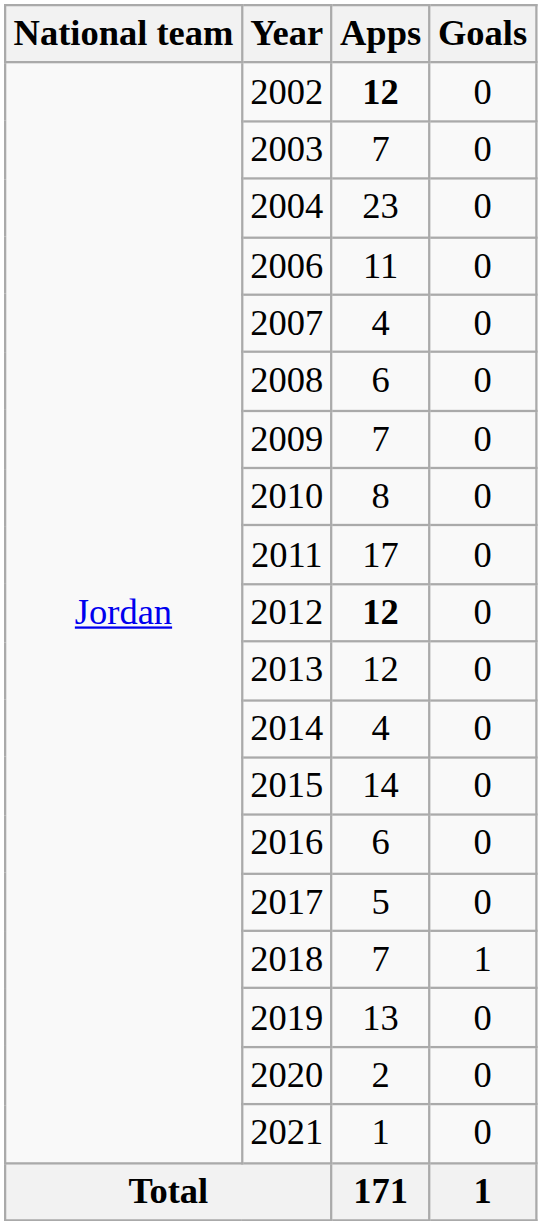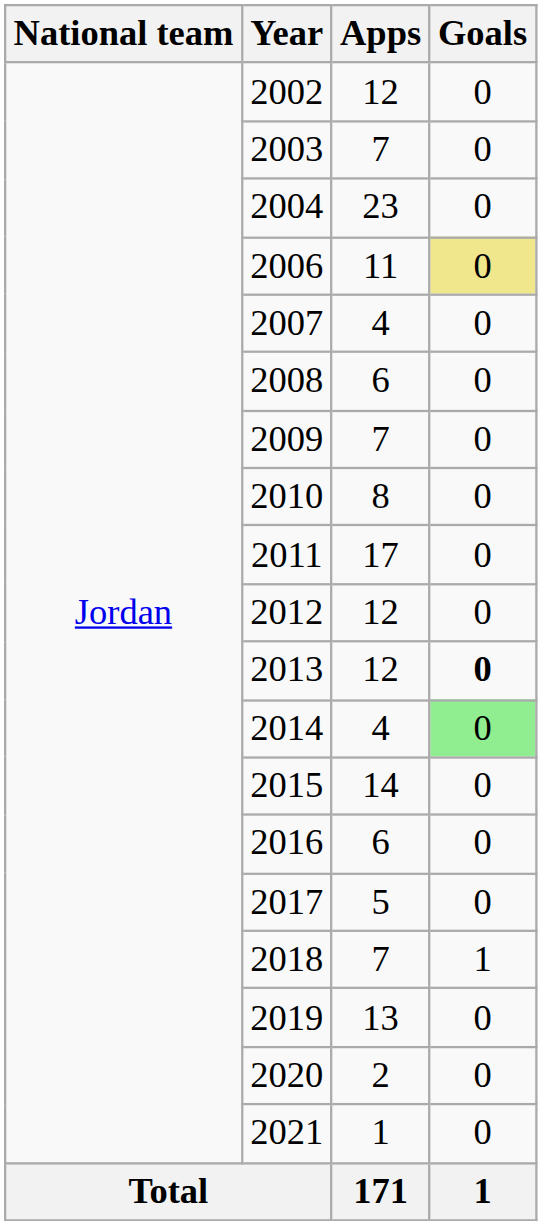(381, 91) bold -> (381, 91) normal
(483, 264) no background -> (483, 264) khaki background
(381, 611) bold -> (381, 611) normal
(483, 669) normal -> (483, 669) bold
(483, 727) no background -> (483, 727) lightgreen background
